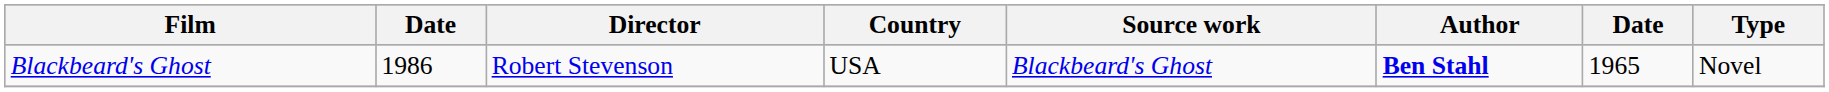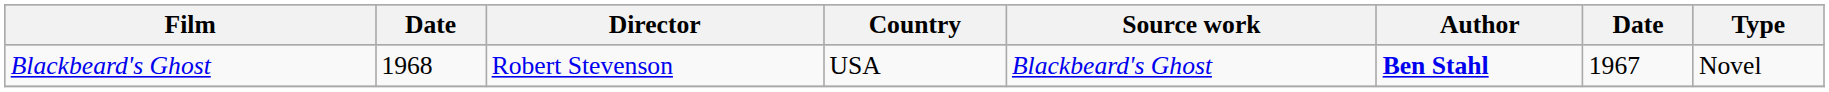(407, 65) 1986 -> (407, 65) 1968
(1614, 65) 1965 -> (1614, 65) 1967
